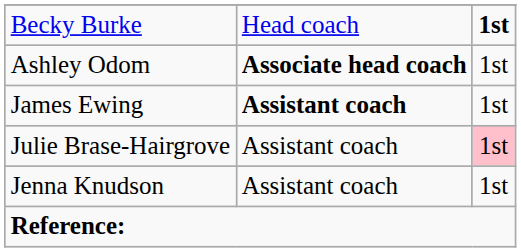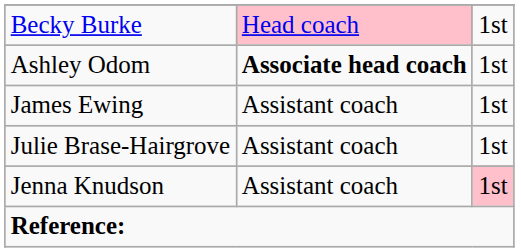(300, 24) no background -> (300, 24) pink background
(494, 24) bold -> (493, 24) normal
(324, 104) bold -> (320, 104) normal
(494, 145) pink background -> (493, 145) no background
(494, 185) no background -> (493, 185) pink background
